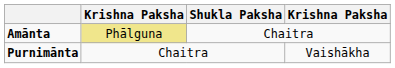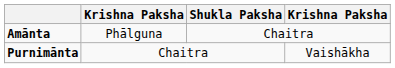(134, 33) khaki background -> (134, 33) no background
